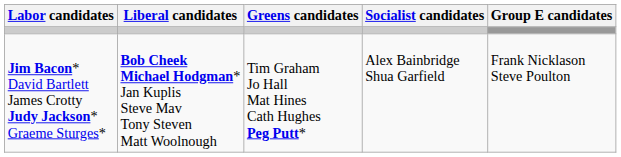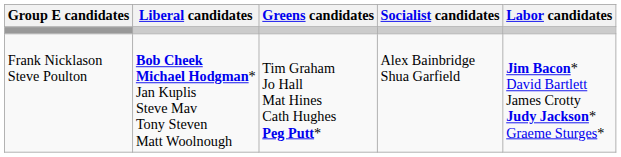columns swapped: (61, 15) <-> (552, 15)
